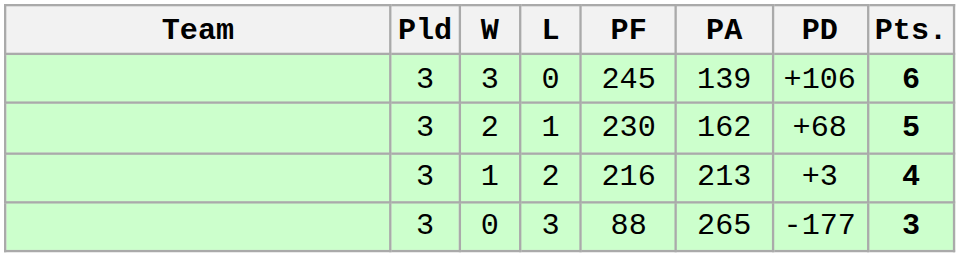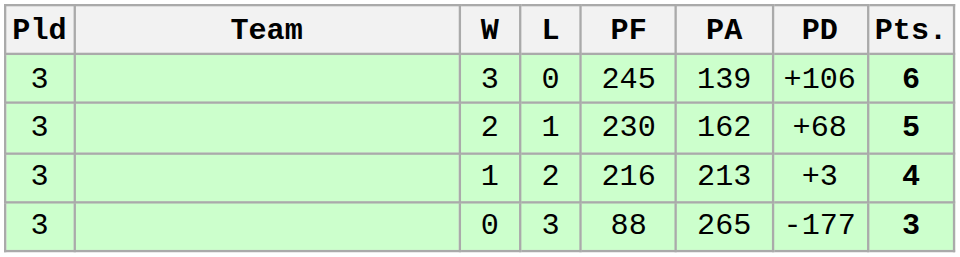columns swapped: (198, 30) <-> (425, 30)
